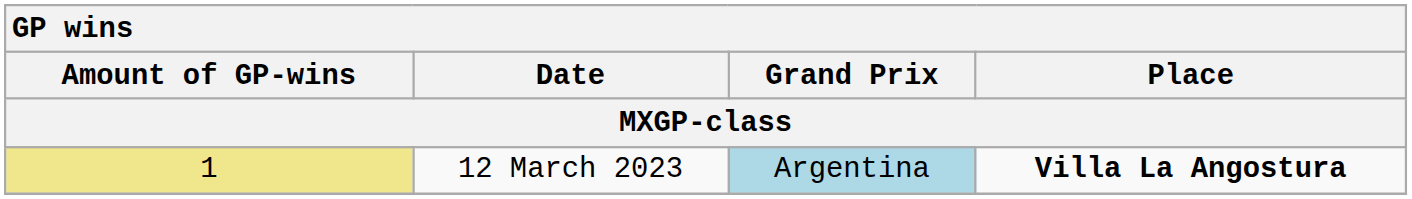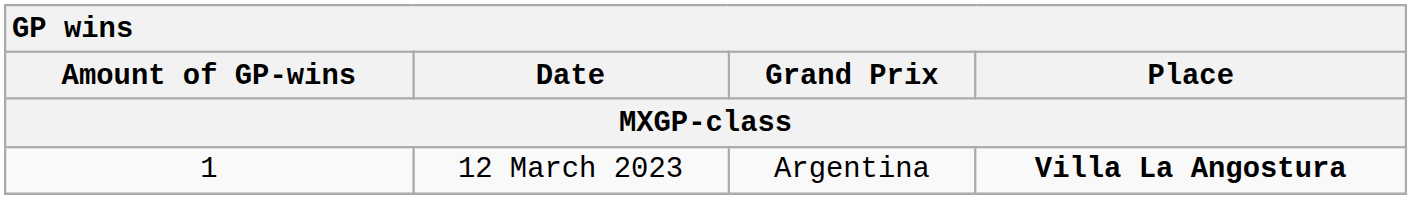(209, 170) khaki background -> (209, 170) no background
(852, 170) lightblue background -> (852, 170) no background
